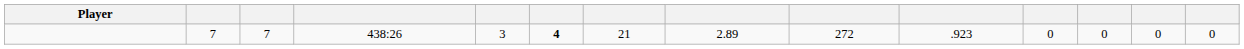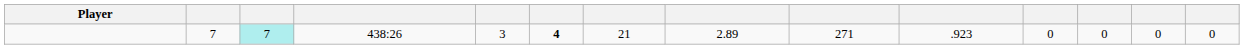(267, 34) no background -> (267, 34) paleturquoise background
(844, 34) 272 -> (844, 34) 271
